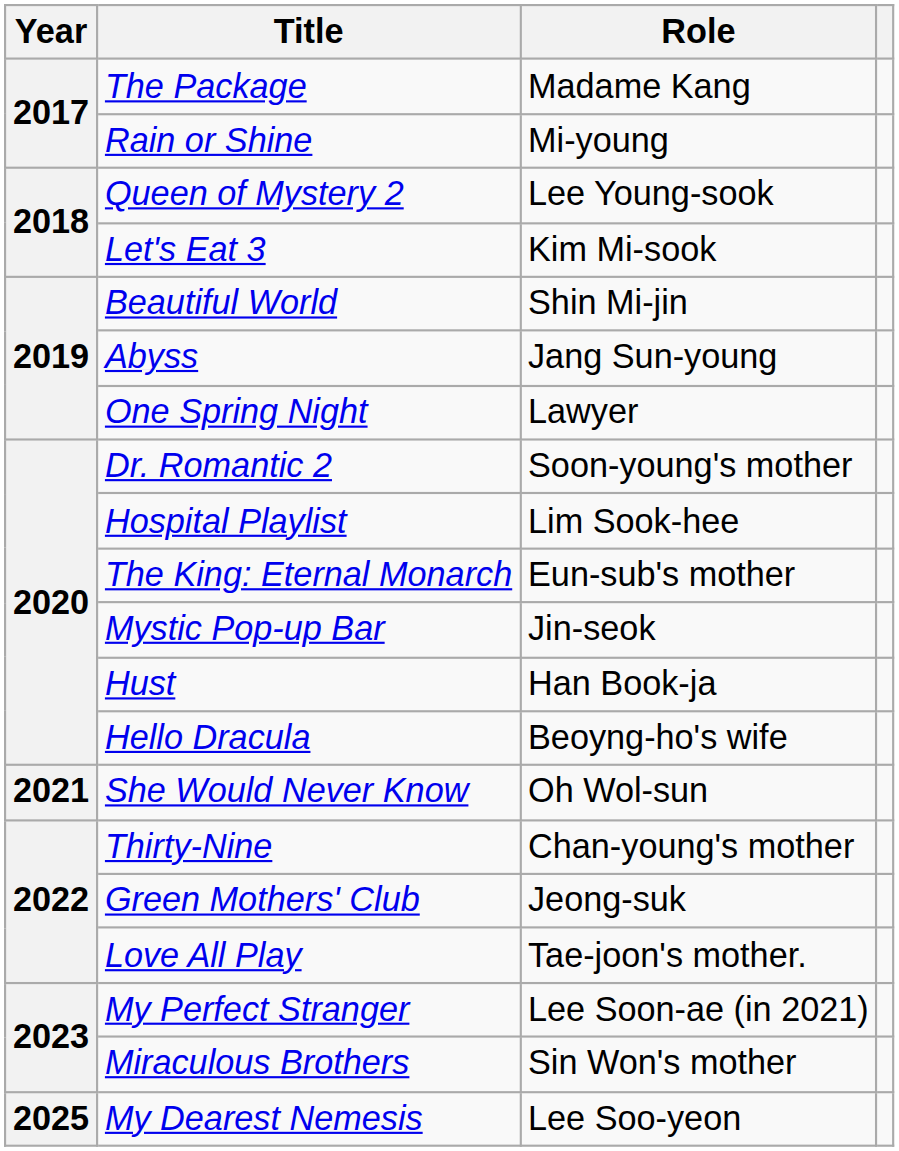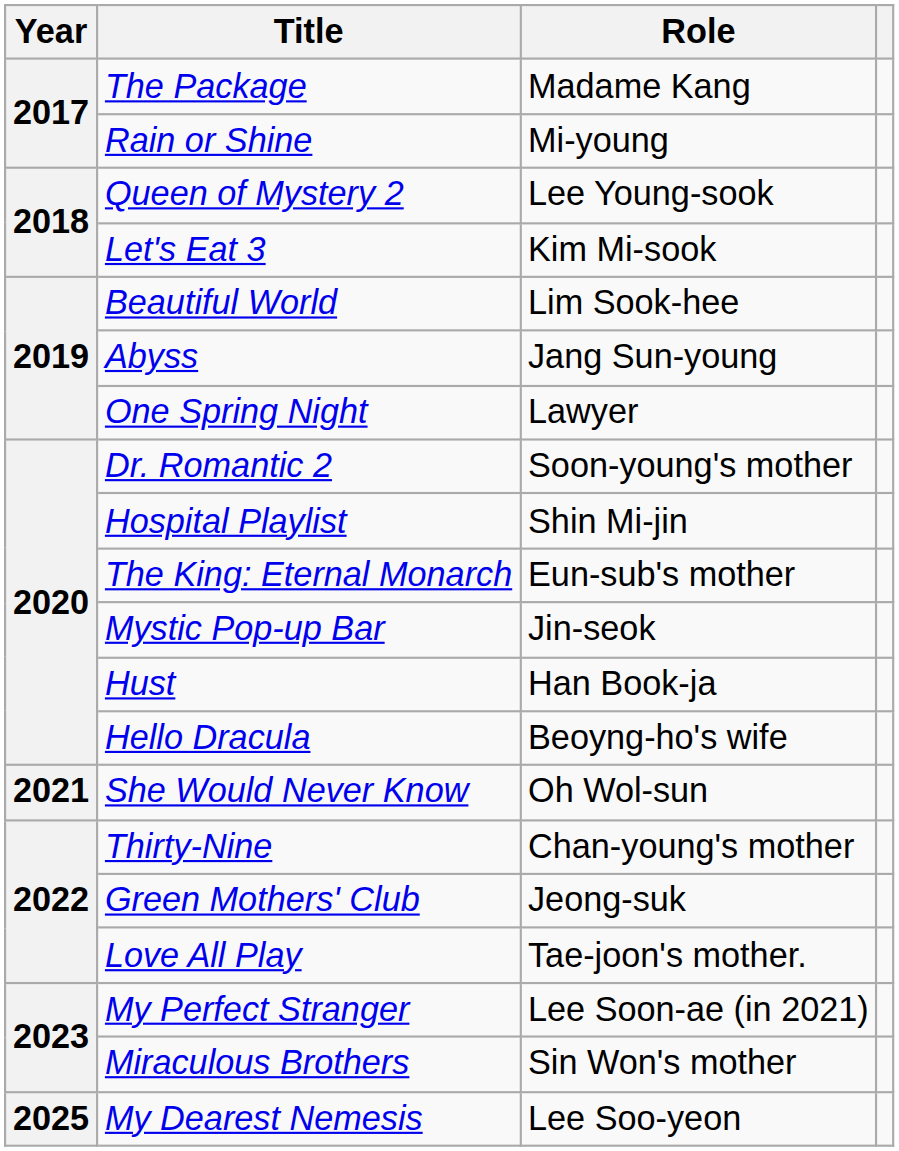(608, 303) Shin Mi-jin -> (634, 303) Lim Sook-hee
(634, 520) Lim Sook-hee -> (608, 520) Shin Mi-jin
